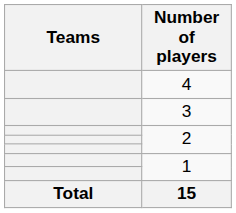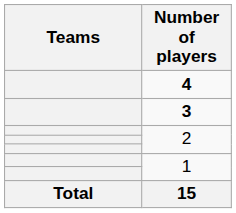(187, 84) normal -> (187, 84) bold
(187, 111) normal -> (187, 111) bold
